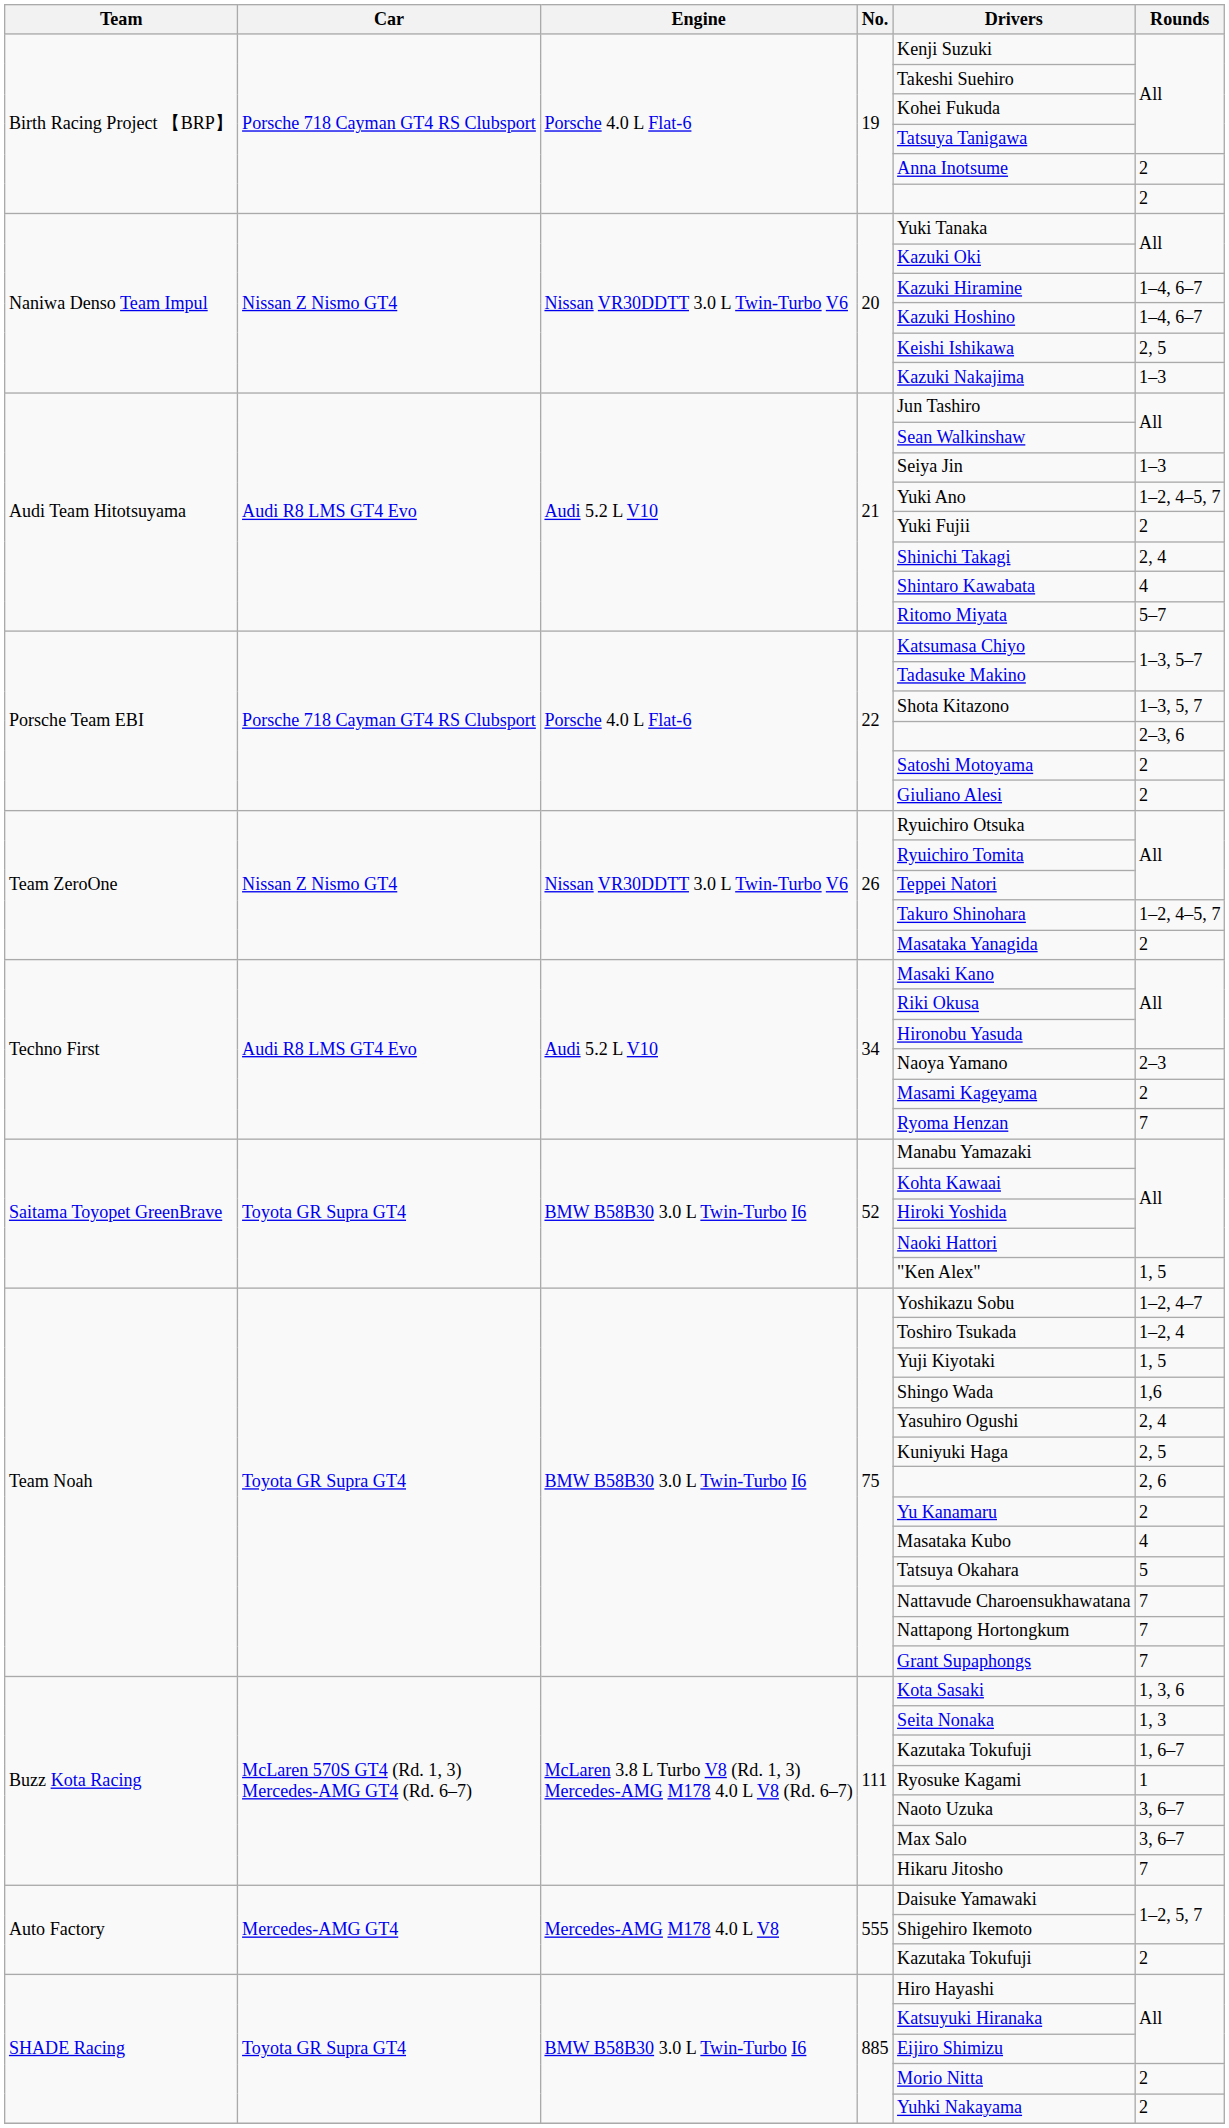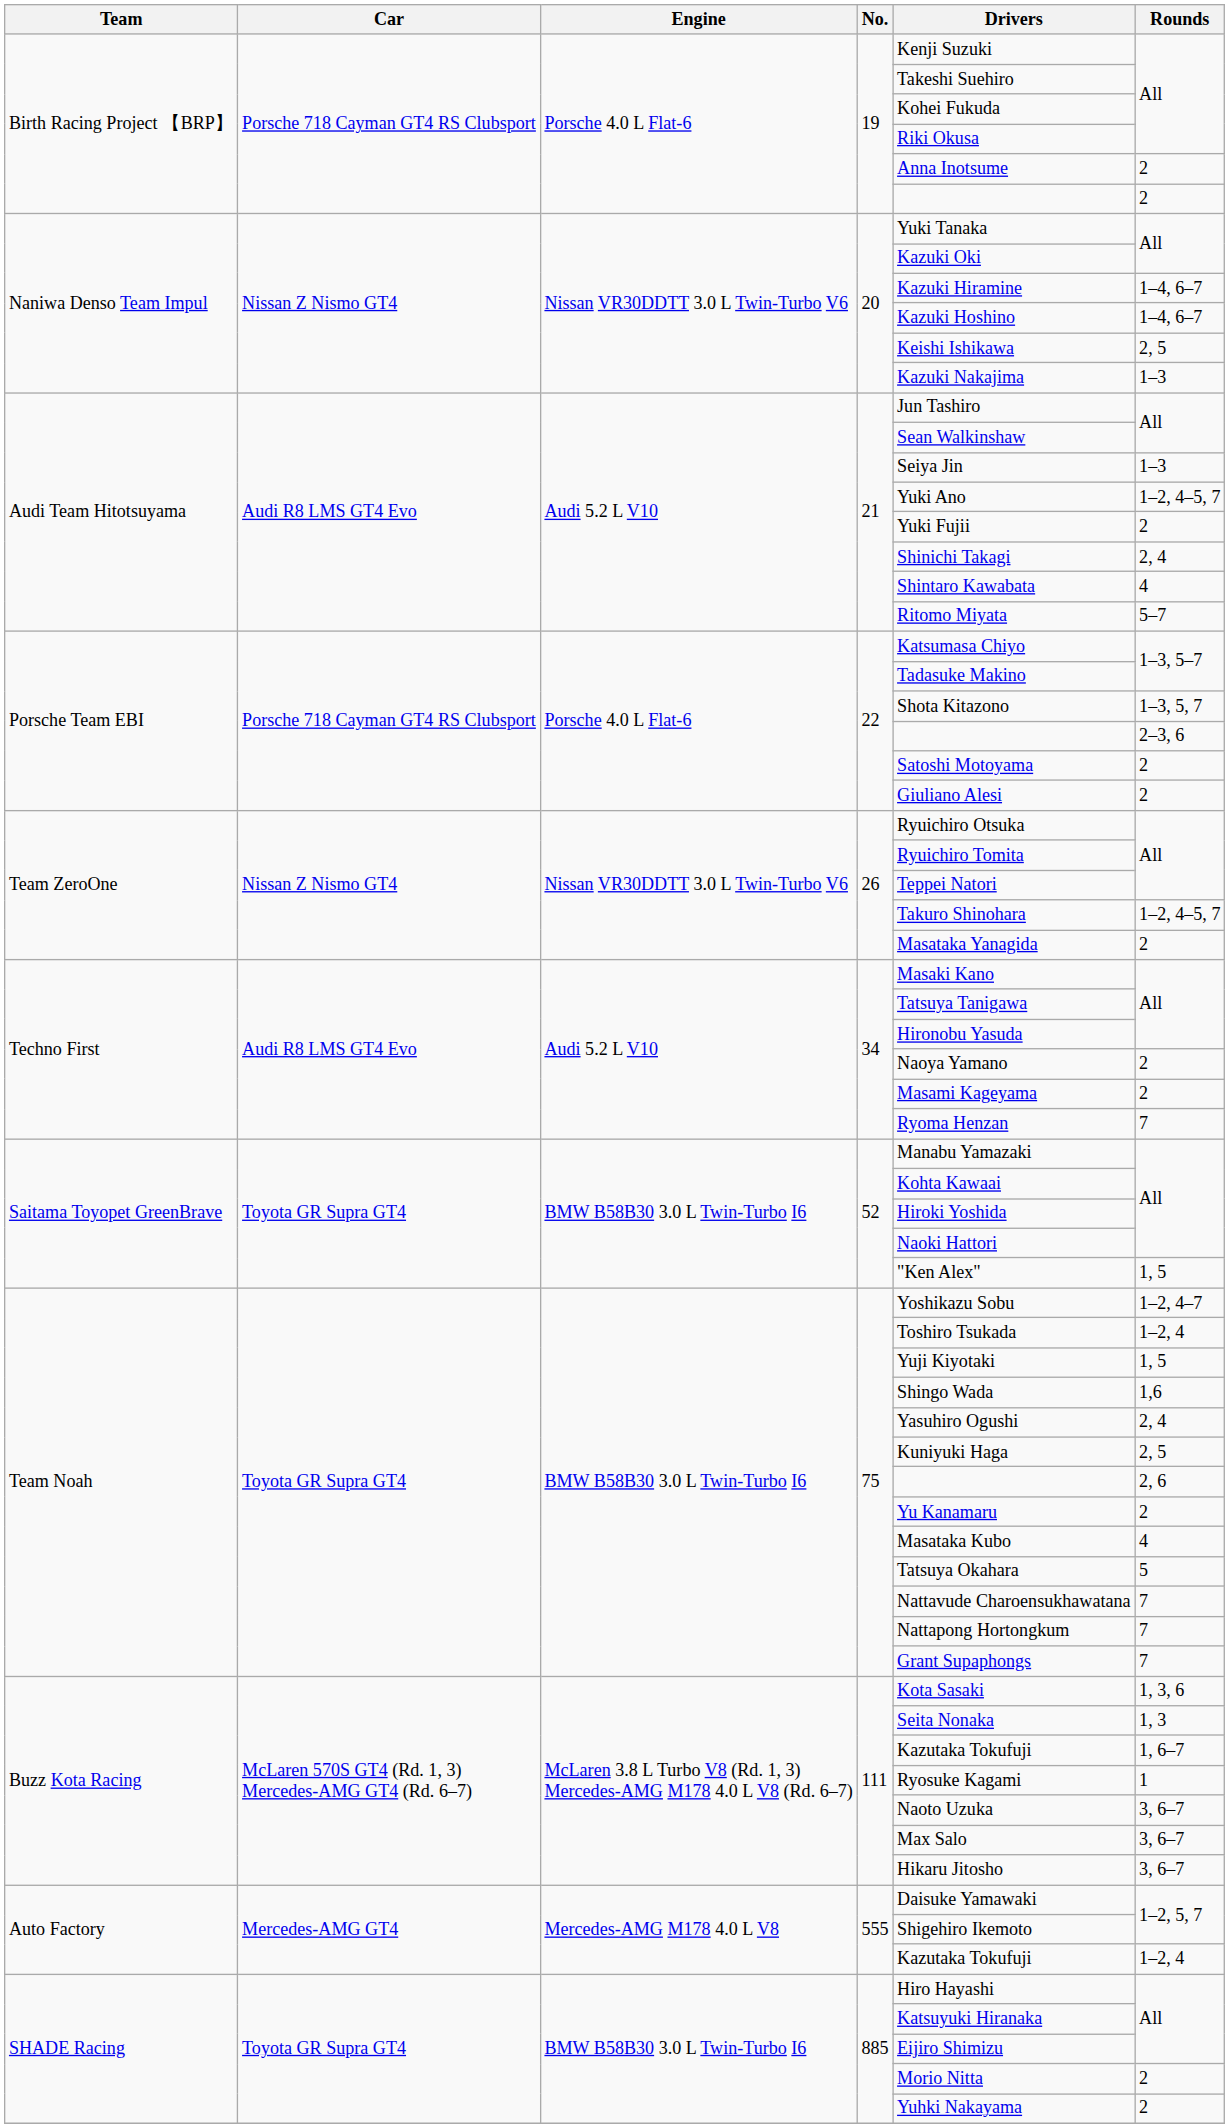(962, 138) Tatsuya Tanigawa -> (938, 138) Riki Okusa
(938, 1003) Riki Okusa -> (962, 1003) Tatsuya Tanigawa
(1153, 1063) 2–3 -> (1144, 1063) 2
(1144, 1869) 7 -> (1162, 1869) 3, 6–7
(1144, 1958) 2 -> (1162, 1958) 1–2, 4
